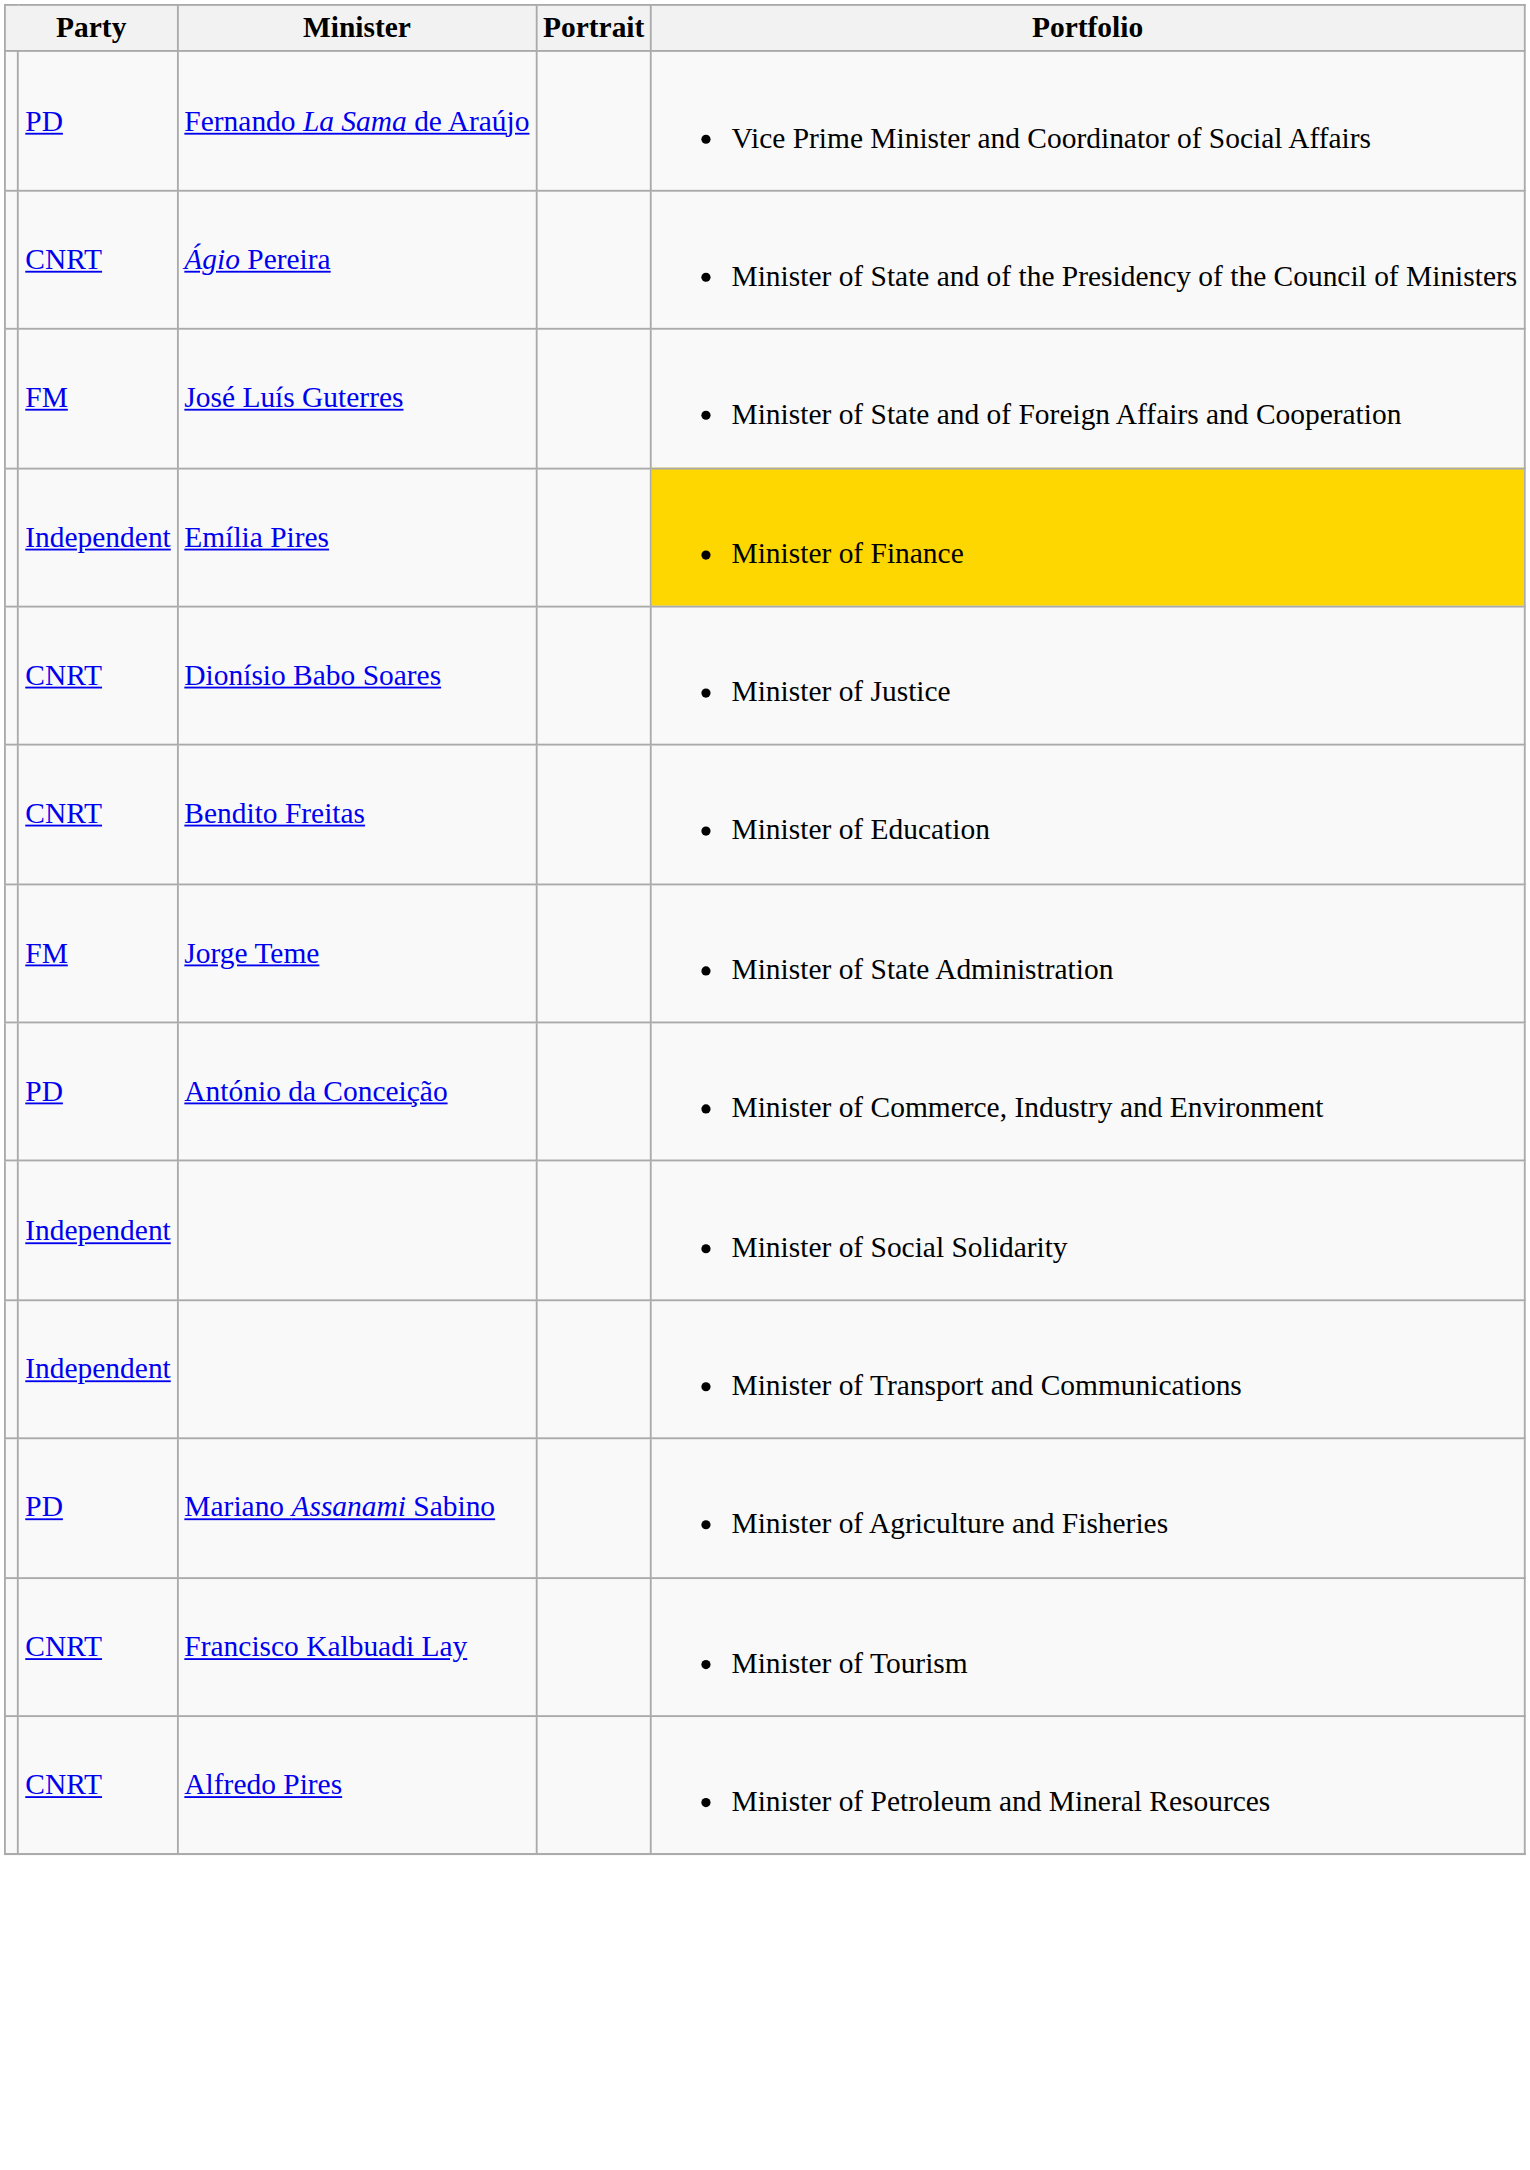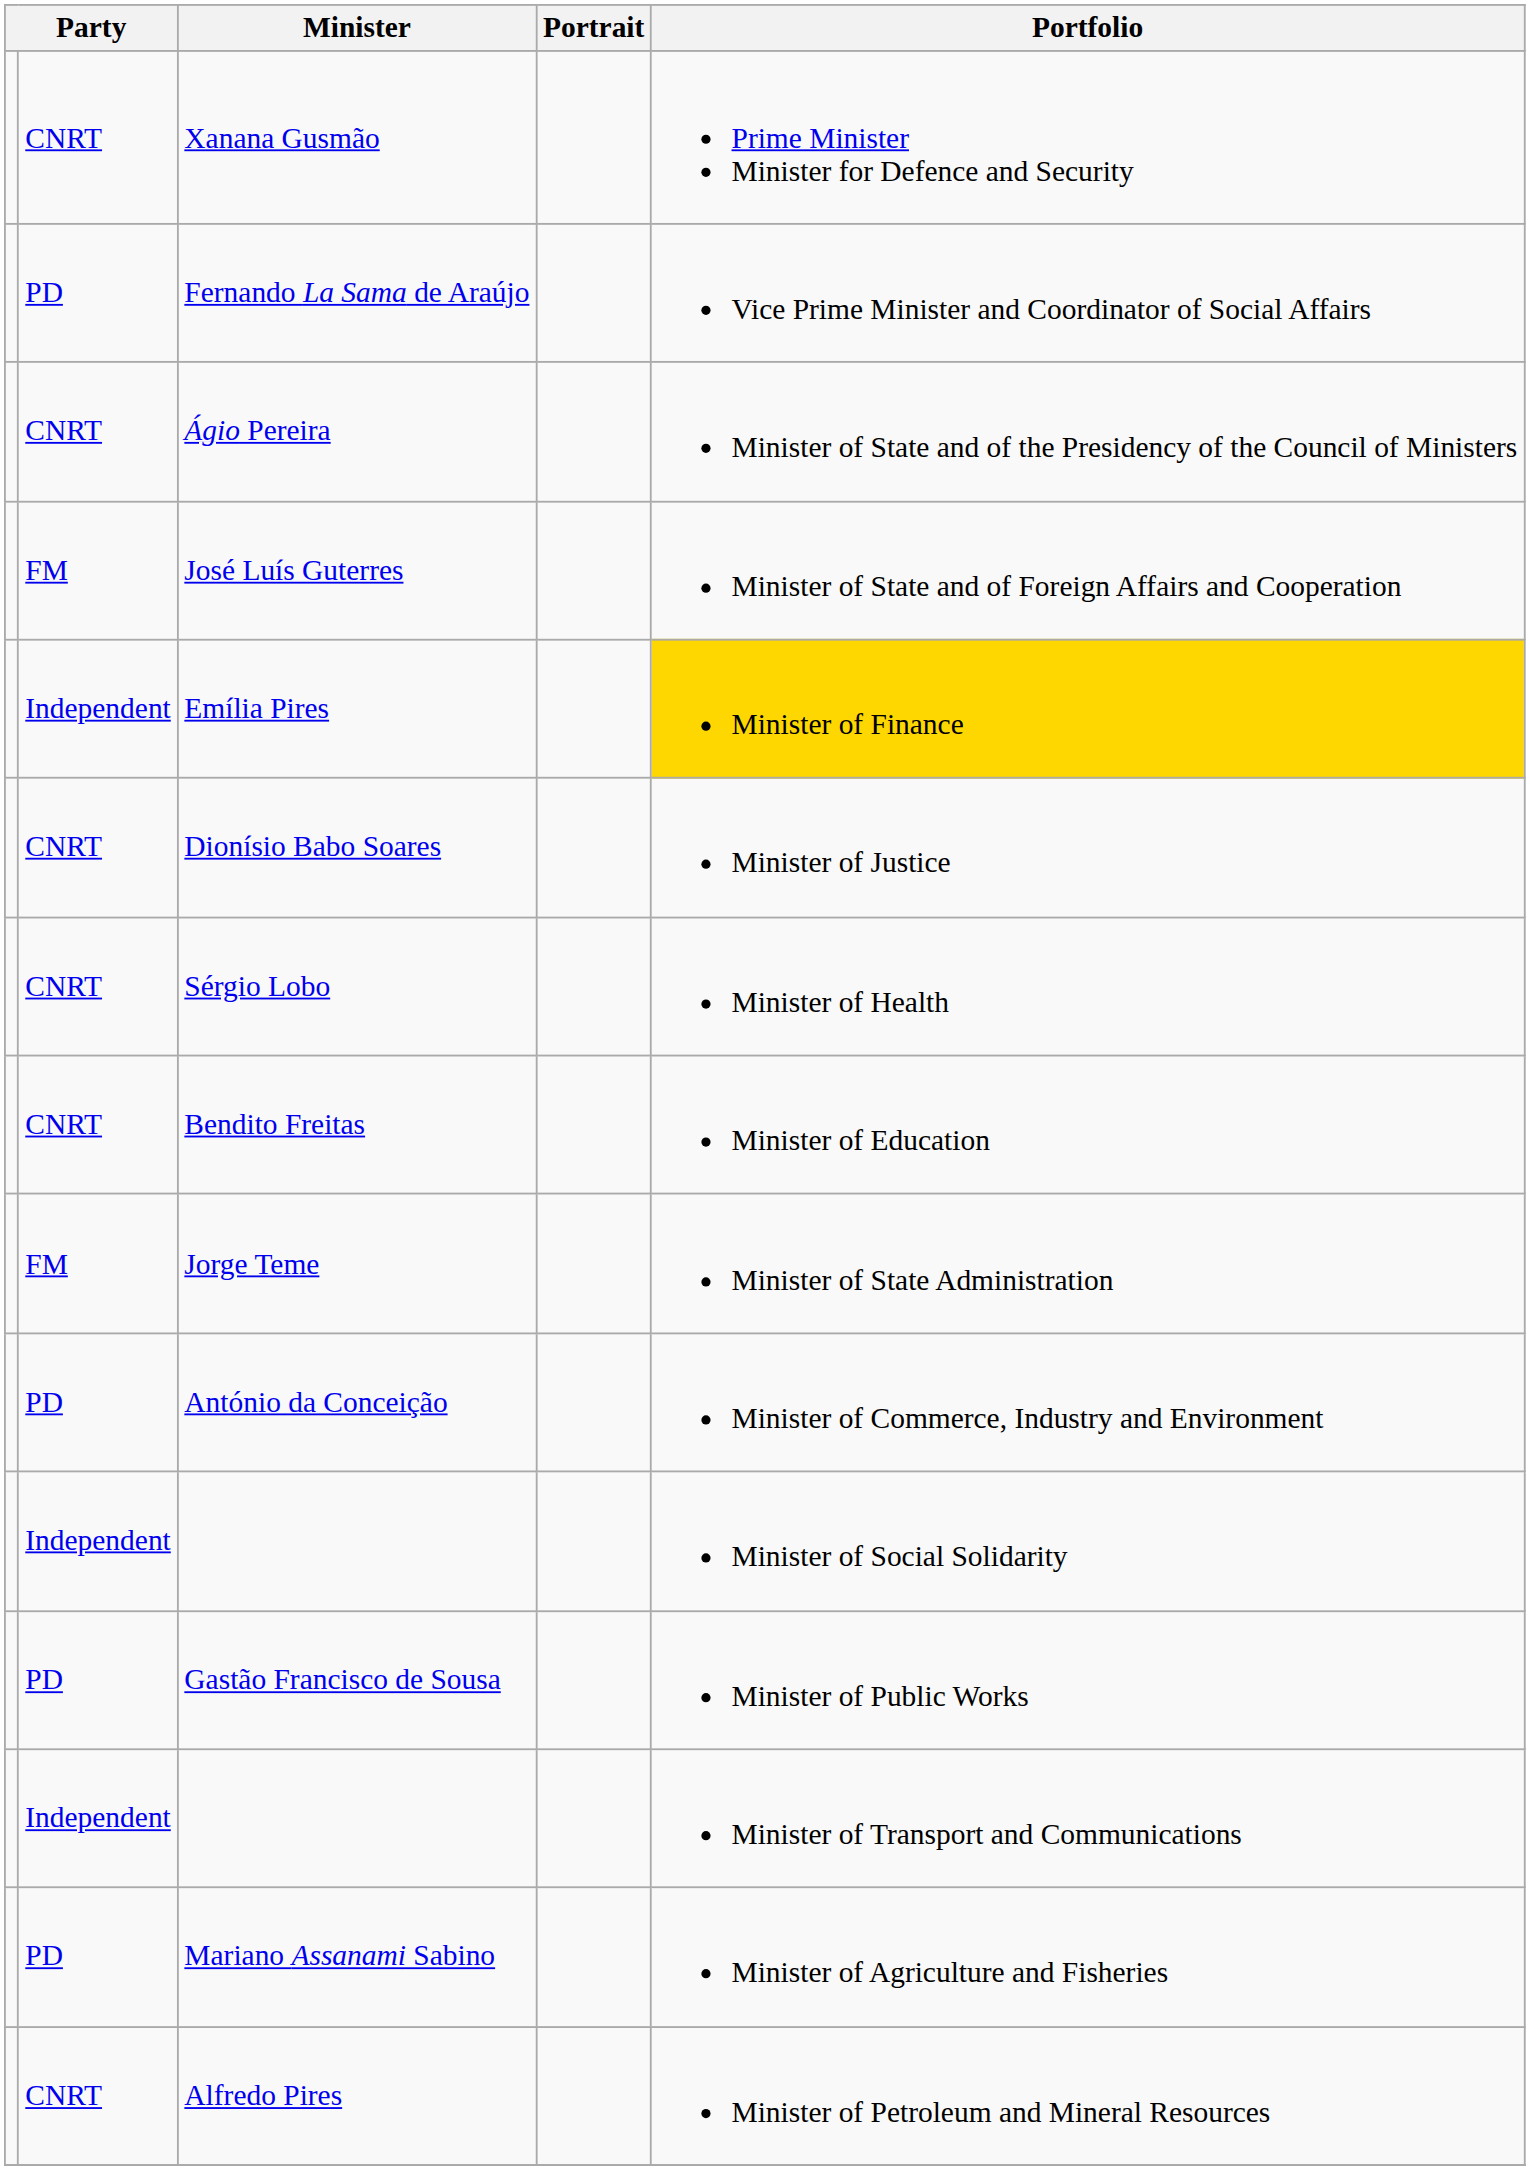+ row: (64, 137)
+ row: (64, 985)
+ row: (44, 1679)
- row: (64, 1646)
